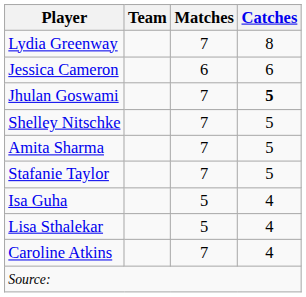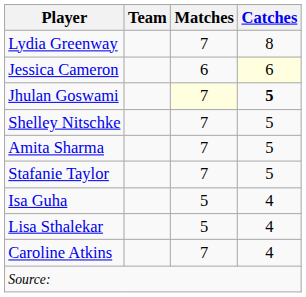(269, 69) no background -> (269, 69) lightyellow background
(204, 95) no background -> (204, 95) lightyellow background
